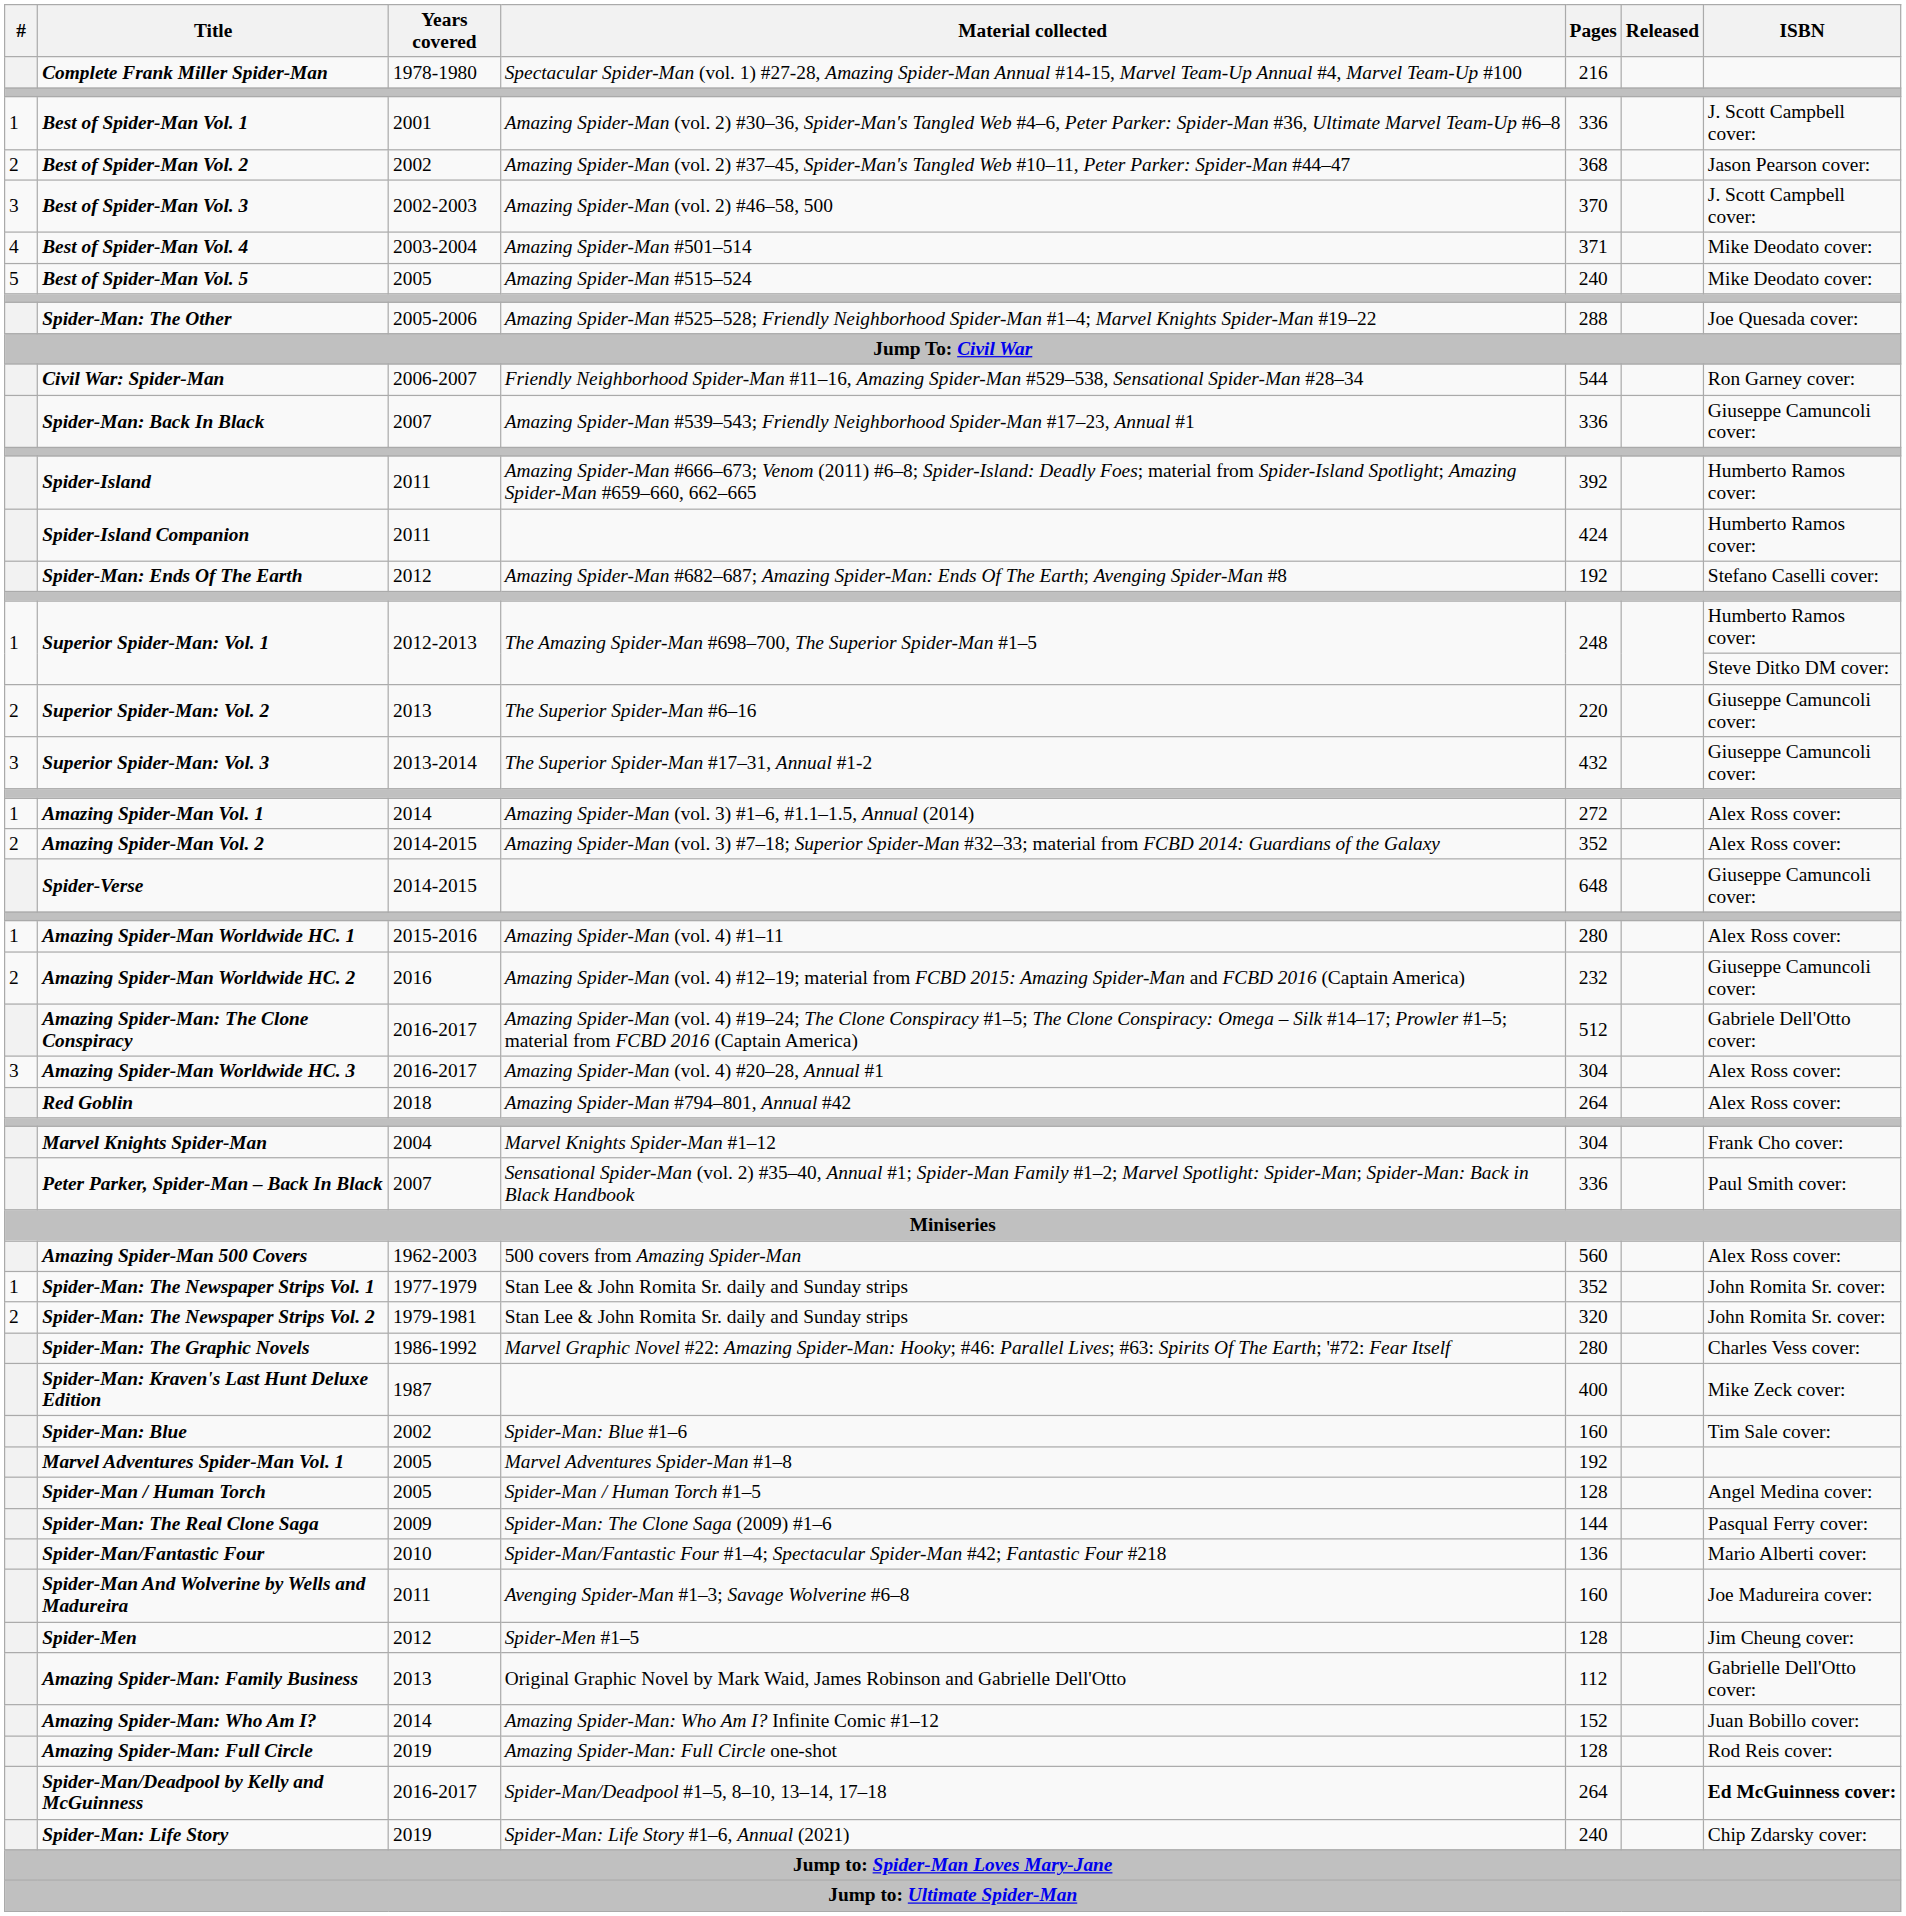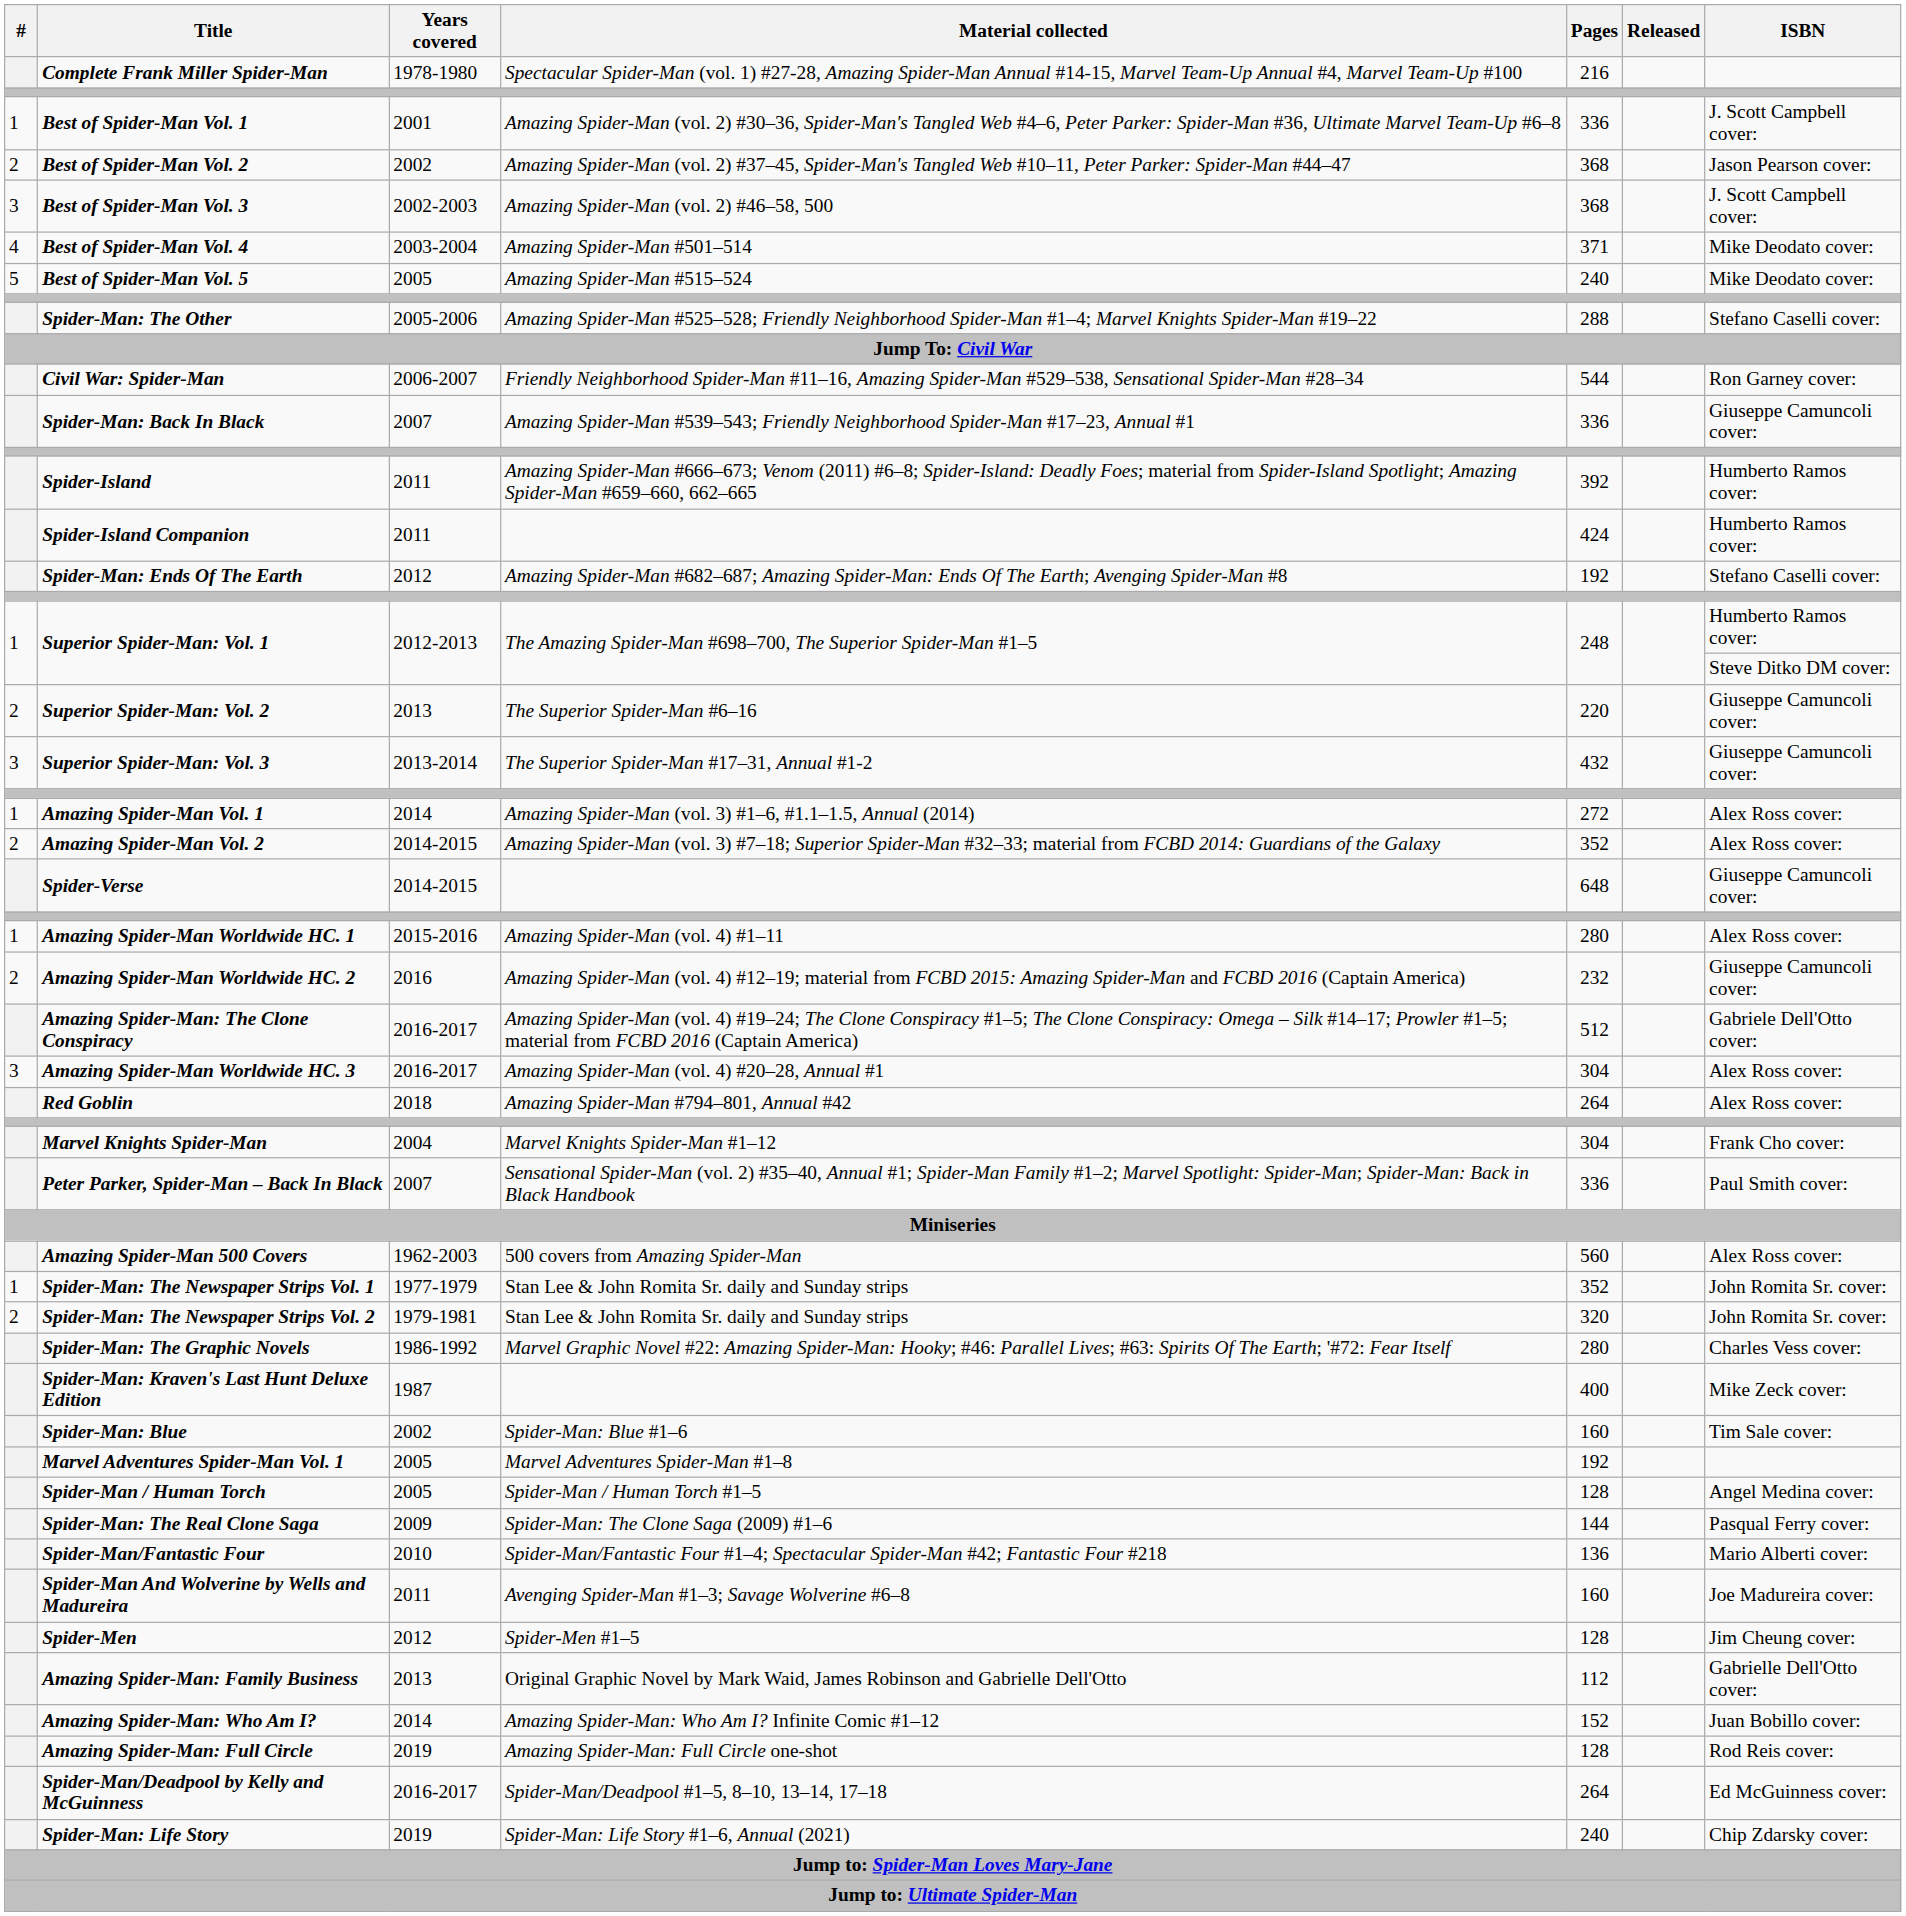(1593, 206) 370 -> (1594, 206) 368
(1783, 317) Joe Quesada cover: -> (1795, 317) Stefano Caselli cover:
(1802, 1792) bold -> (1798, 1792) normal
